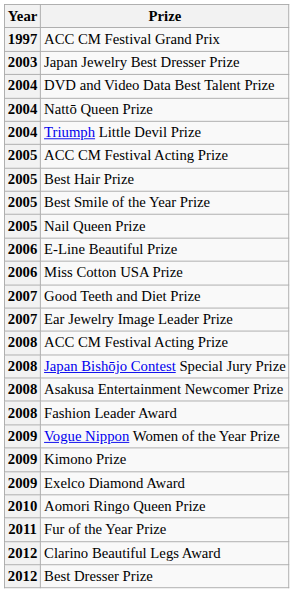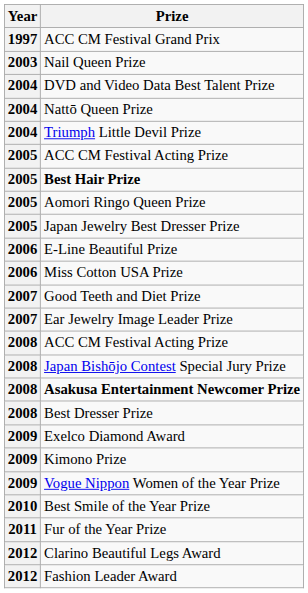(142, 62) Japan Jewelry Best Dresser Prize -> (95, 62) Nail Queen Prize
(89, 179) normal -> (92, 179) bold
(127, 202) Best Smile of the Year Prize -> (125, 202) Aomori Ringo Queen Prize
(95, 226) Nail Queen Prize -> (142, 226) Japan Jewelry Best Dresser Prize
(164, 389) normal -> (172, 389) bold
(110, 413) Fashion Leader Award -> (98, 413) Best Dresser Prize
(162, 436) Vogue Nippon Women of the Year Prize -> (115, 436) Exelco Diamond Award
(115, 483) Exelco Diamond Award -> (162, 483) Vogue Nippon Women of the Year Prize
(125, 506) Aomori Ringo Queen Prize -> (127, 506) Best Smile of the Year Prize
(98, 576) Best Dresser Prize -> (110, 576) Fashion Leader Award
